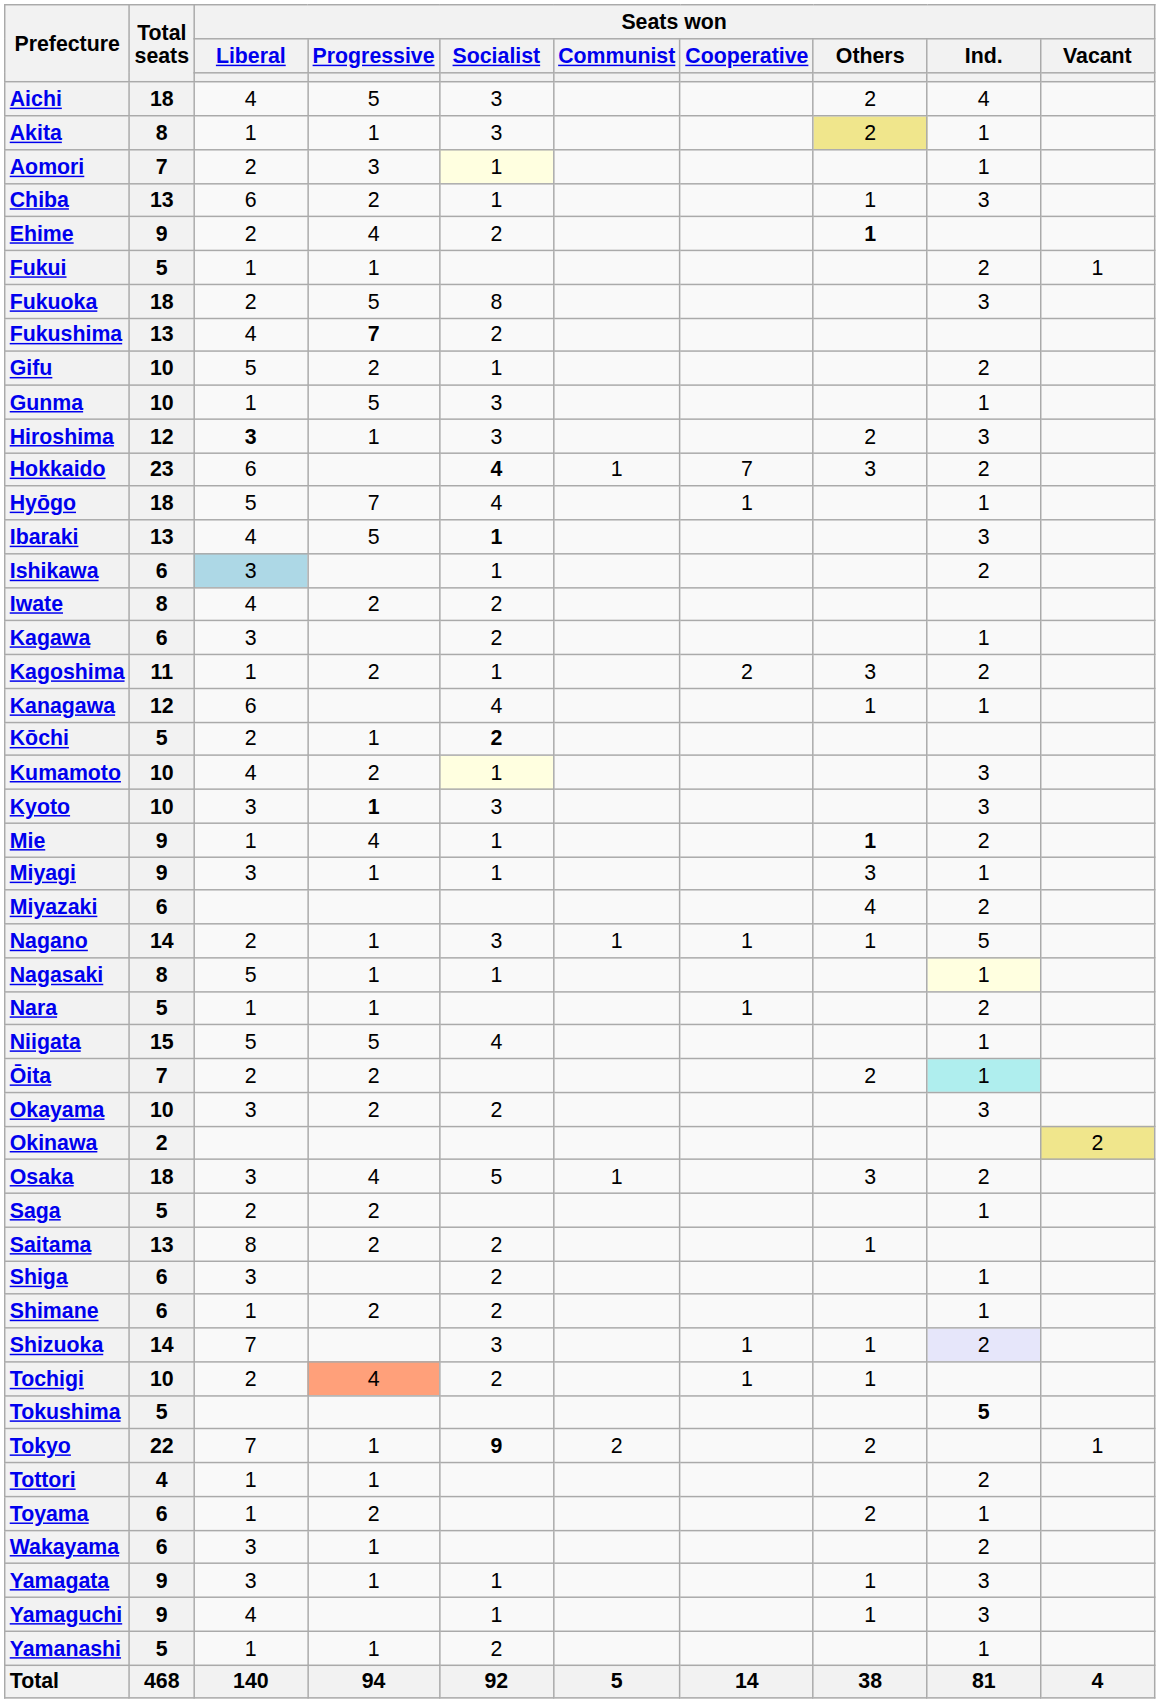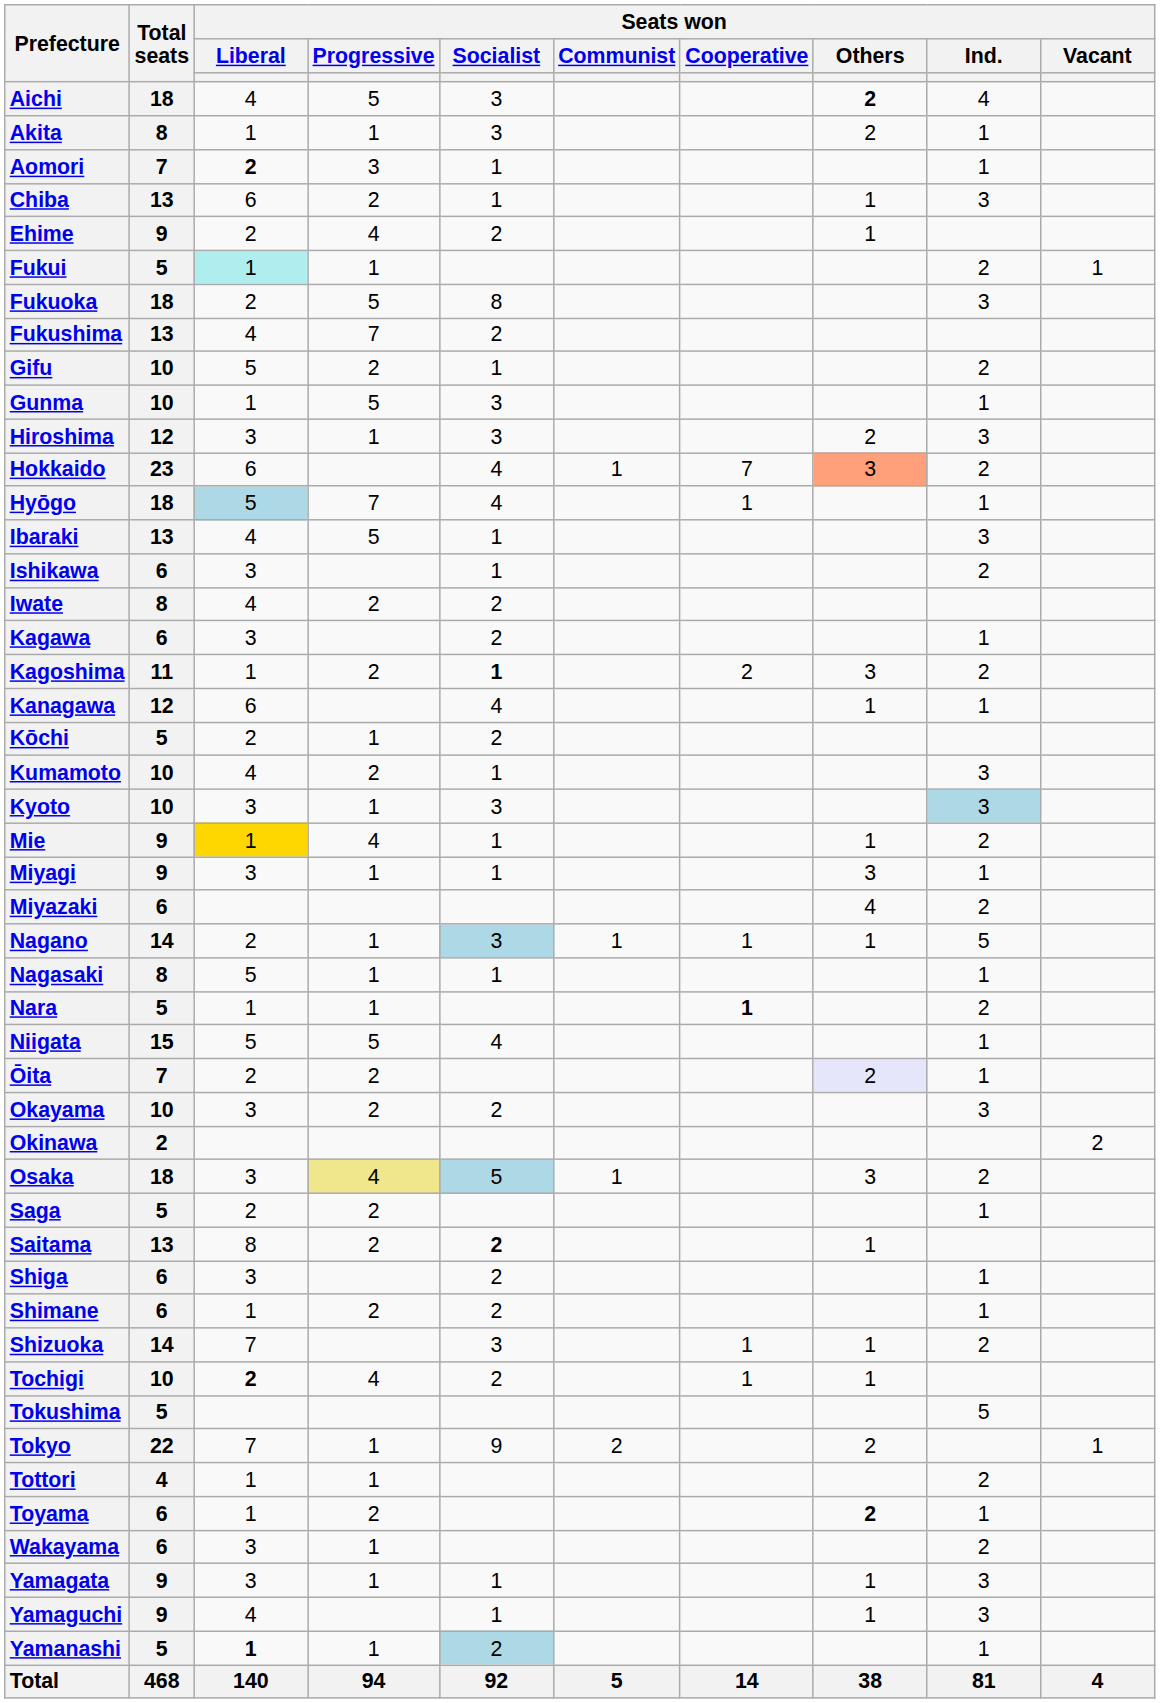(870, 99) normal -> (870, 99) bold
(870, 133) khaki background -> (870, 133) no background
(251, 167) normal -> (251, 167) bold
(496, 167) lightyellow background -> (496, 167) no background
(870, 234) bold -> (870, 234) normal
(251, 268) no background -> (251, 268) paleturquoise background
(374, 335) bold -> (374, 335) normal
(251, 436) bold -> (251, 436) normal
(496, 470) bold -> (496, 470) normal
(870, 470) no background -> (870, 470) lightsalmon background
(251, 503) no background -> (251, 503) lightblue background
(496, 537) bold -> (496, 537) normal
(251, 571) lightblue background -> (251, 571) no background
(496, 672) normal -> (496, 672) bold
(496, 739) bold -> (496, 739) normal
(496, 773) lightyellow background -> (496, 773) no background
(374, 806) bold -> (374, 806) normal
(984, 806) no background -> (984, 806) lightblue background
(251, 840) no background -> (251, 840) gold background
(870, 840) bold -> (870, 840) normal
(496, 941) no background -> (496, 941) lightblue background
(984, 975) lightyellow background -> (984, 975) no background
(747, 1008) normal -> (747, 1008) bold
(870, 1076) no background -> (870, 1076) lavender background
(984, 1076) paleturquoise background -> (984, 1076) no background
(1097, 1143) khaki background -> (1097, 1143) no background
(374, 1177) no background -> (374, 1177) khaki background
(496, 1177) no background -> (496, 1177) lightblue background
(496, 1244) normal -> (496, 1244) bold
(984, 1345) lavender background -> (984, 1345) no background
(251, 1379) normal -> (251, 1379) bold
(374, 1379) lightsalmon background -> (374, 1379) no background
(984, 1412) bold -> (984, 1412) normal
(496, 1446) bold -> (496, 1446) normal
(870, 1513) normal -> (870, 1513) bold
(251, 1648) normal -> (251, 1648) bold
(496, 1648) no background -> (496, 1648) lightblue background
